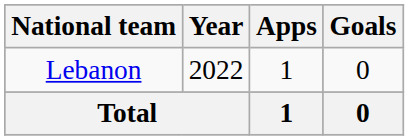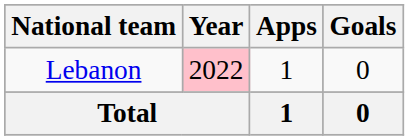(216, 69) no background -> (216, 69) pink background
